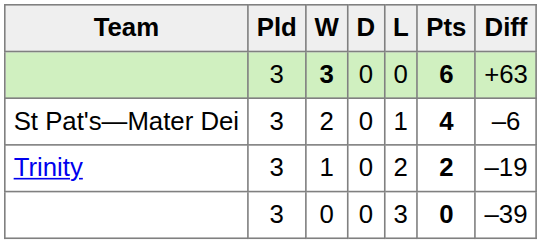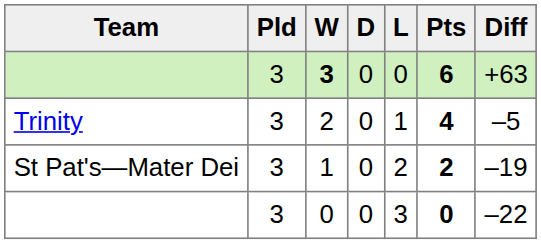(126, 121) St Pat's—Mater Dei -> (48, 121) Trinity
(506, 121) –6 -> (506, 121) –5
(48, 167) Trinity -> (126, 167) St Pat's—Mater Dei
(506, 214) –39 -> (506, 214) –22
